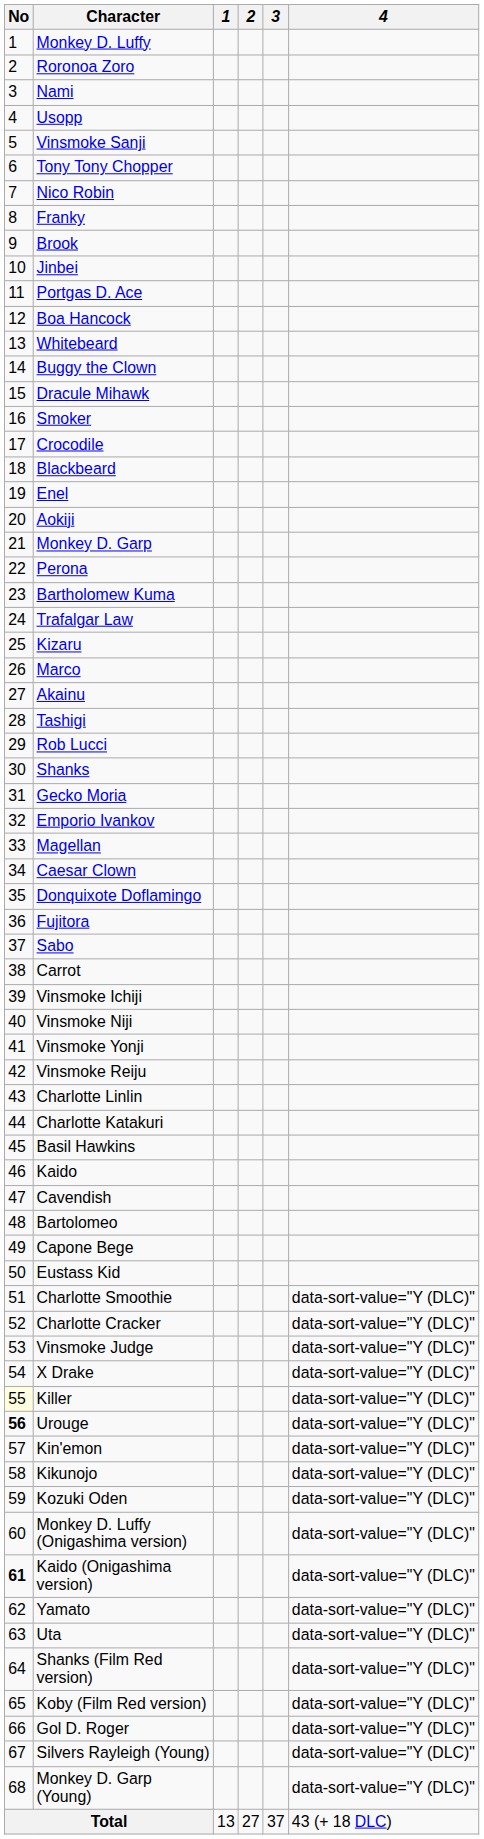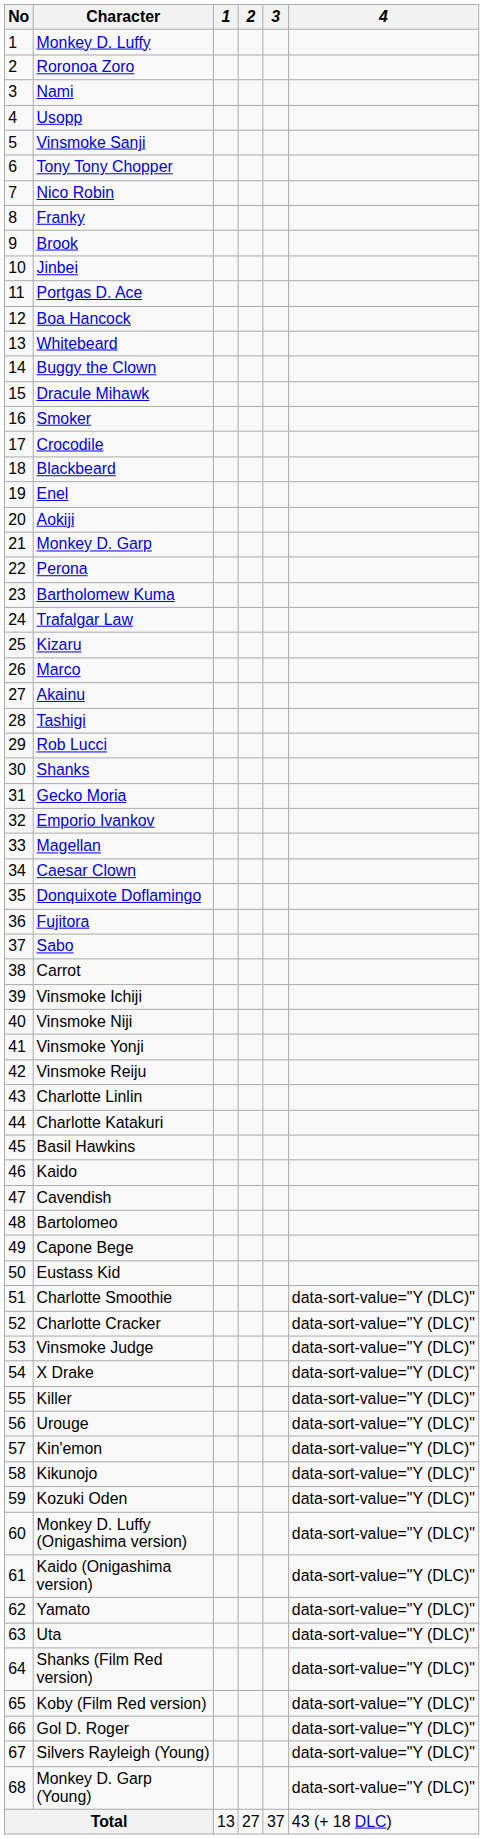(17, 1398) lightyellow background -> (17, 1398) no background
(17, 1423) bold -> (17, 1423) normal
(17, 1576) bold -> (17, 1576) normal
